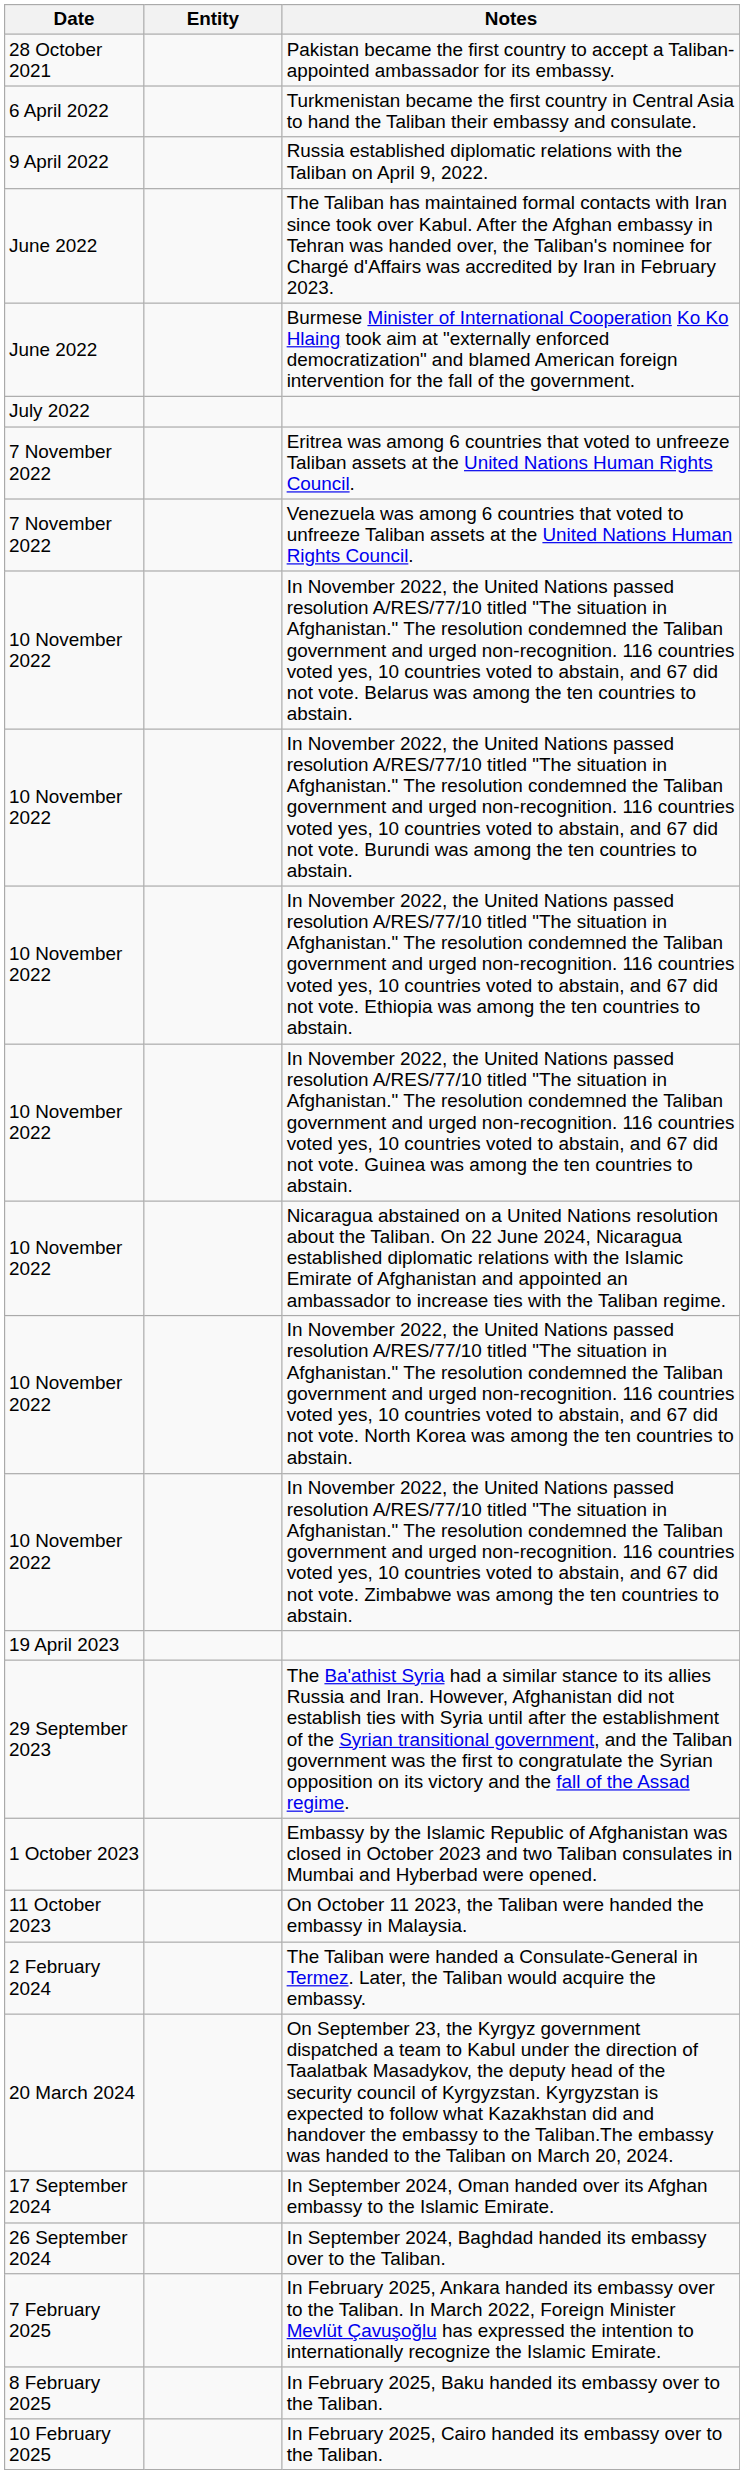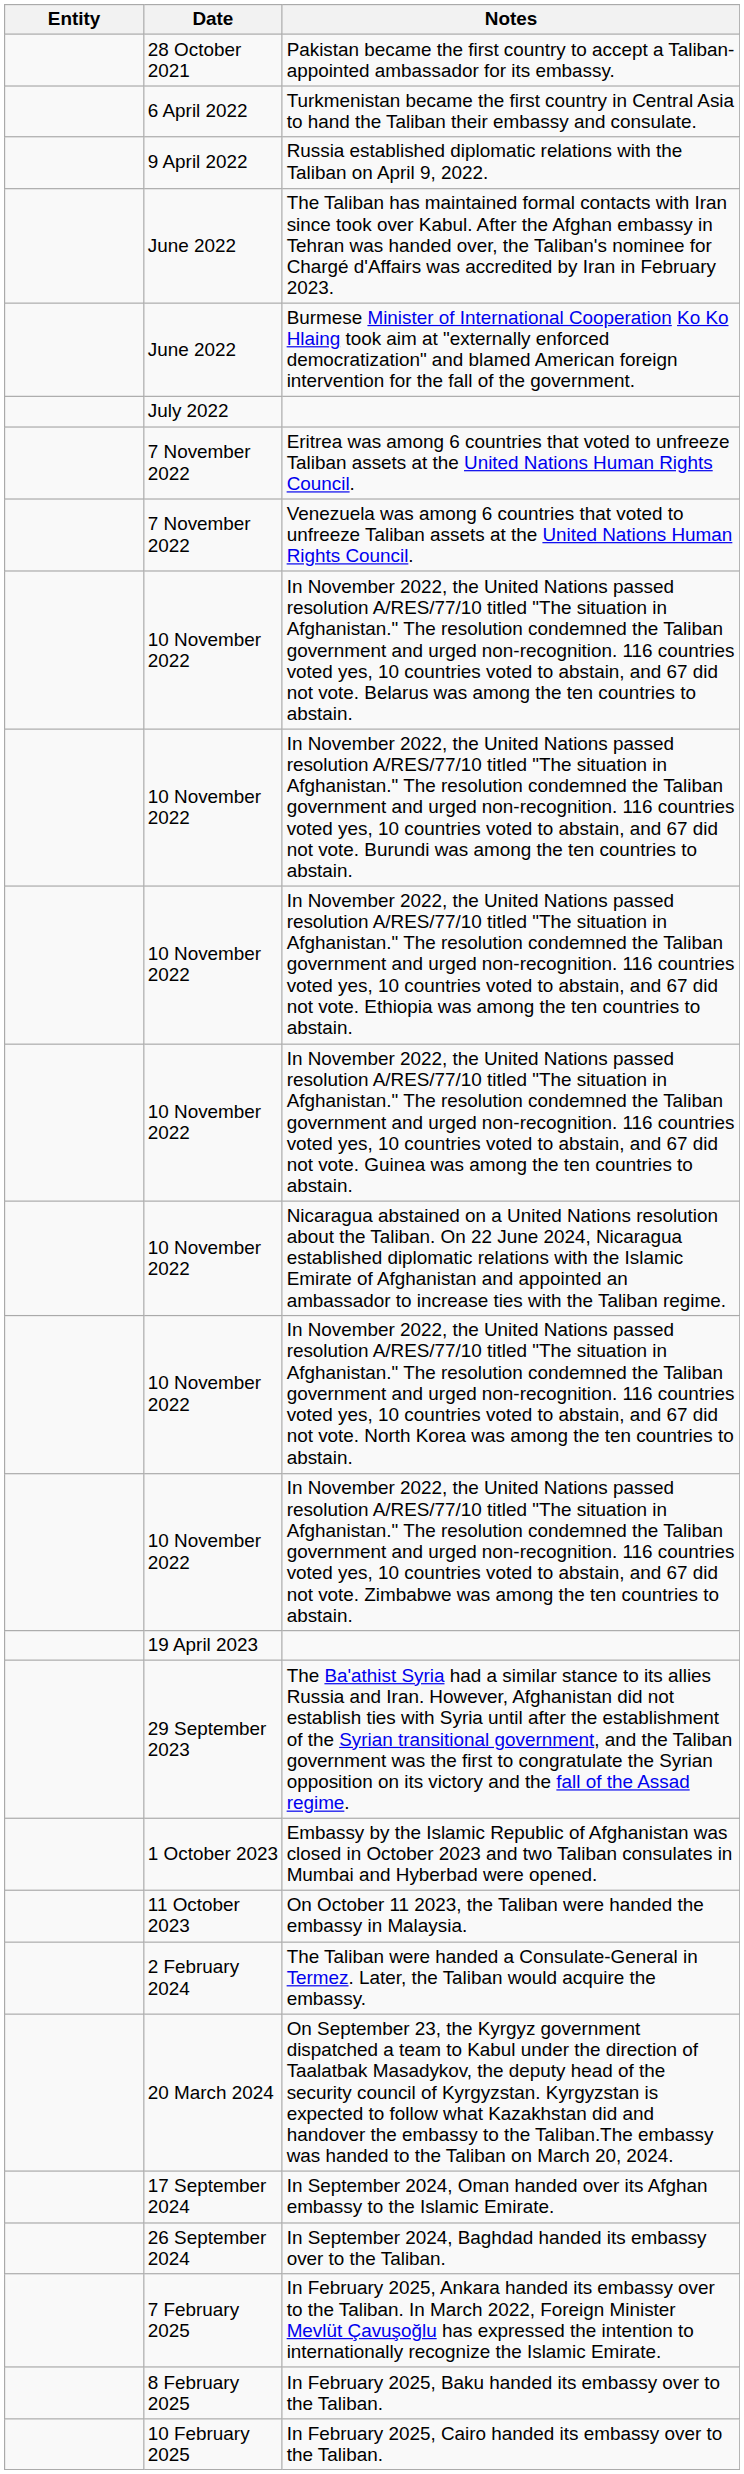columns swapped: (213, 19) <-> (74, 19)
